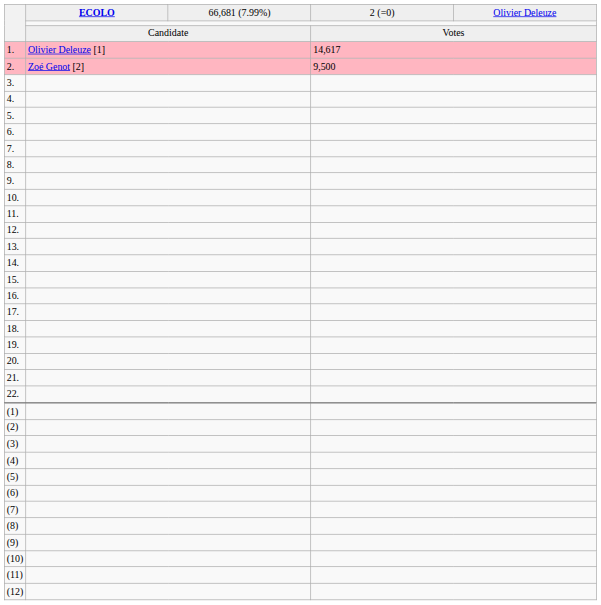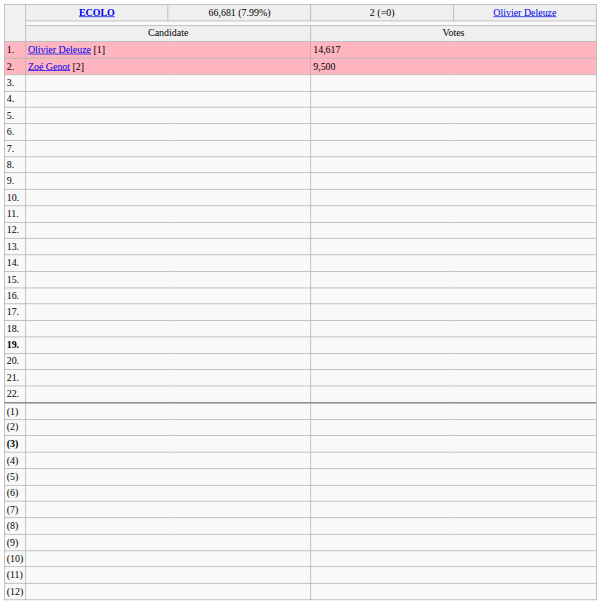(13, 345) normal -> (13, 345) bold
(12, 444) normal -> (12, 444) bold
